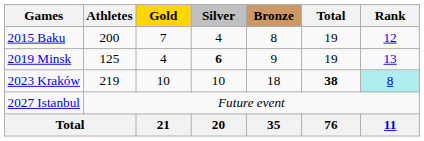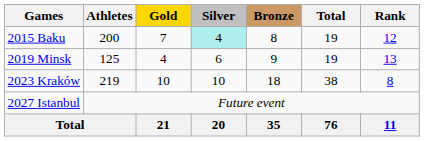(218, 37) no background -> (218, 37) paleturquoise background
(218, 59) bold -> (218, 59) normal
(331, 81) bold -> (331, 81) normal
(390, 81) paleturquoise background -> (390, 81) no background
